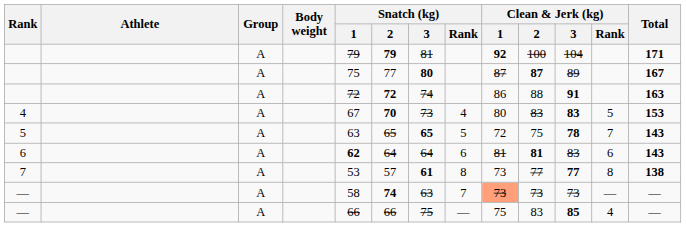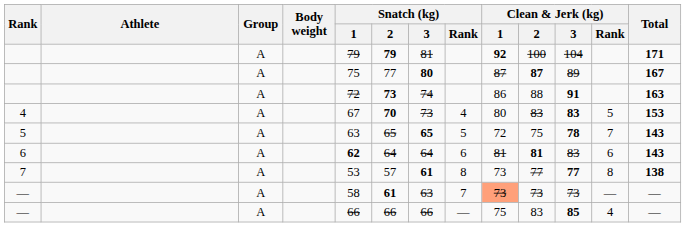(390, 93) 72 -> (390, 93) 73
(390, 192) 74 -> (390, 192) 61
(427, 212) 75 -> (427, 212) 66
